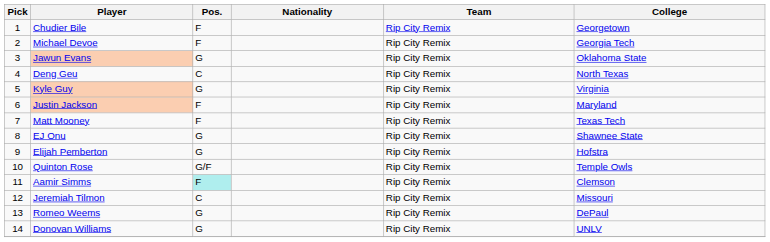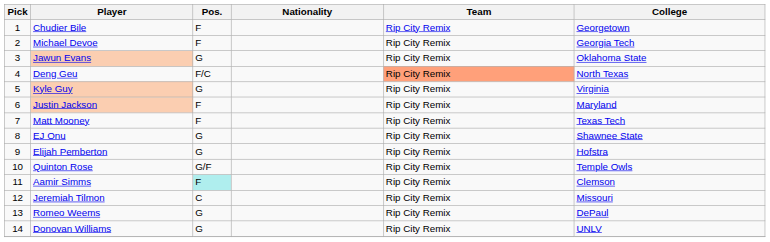(199, 74) C -> (203, 74) F/C
(418, 74) no background -> (418, 74) lightsalmon background
